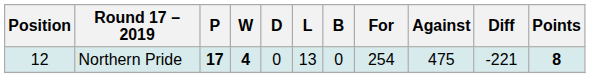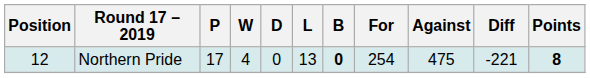(215, 59) bold -> (215, 59) normal
(246, 59) bold -> (246, 59) normal
(339, 59) normal -> (339, 59) bold
